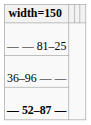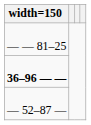(37, 78) normal -> (37, 78) bold
(37, 110) bold -> (37, 110) normal
